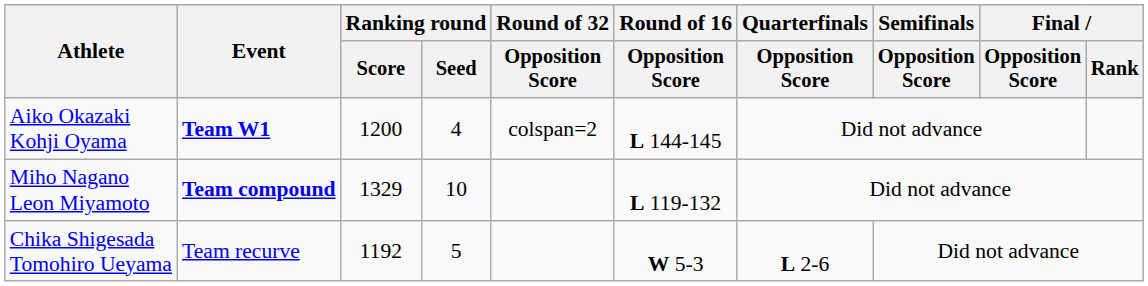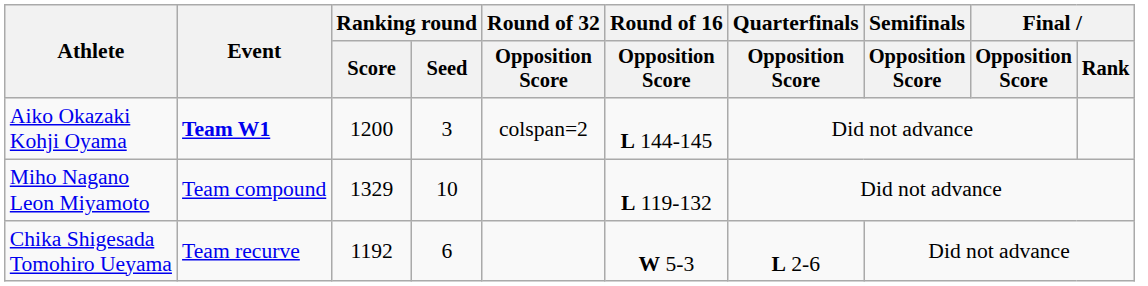(456, 128) 4 -> (447, 128) 3
(259, 189) bold -> (254, 189) normal
(456, 251) 5 -> (447, 251) 6
